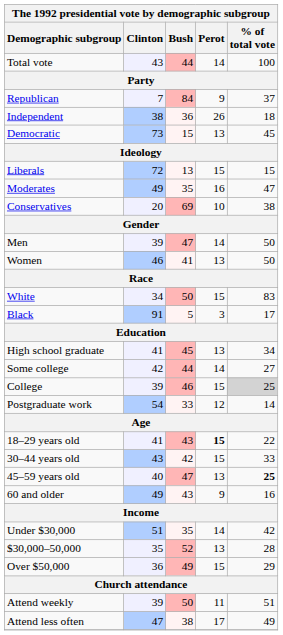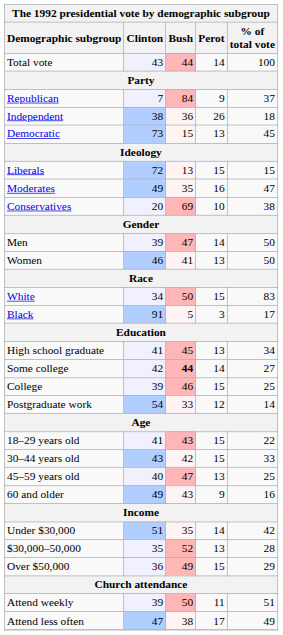(187, 368) normal -> (187, 368) bold
(269, 386) lightgrey background -> (269, 386) no background
(219, 440) bold -> (219, 440) normal
(269, 476) bold -> (269, 476) normal
